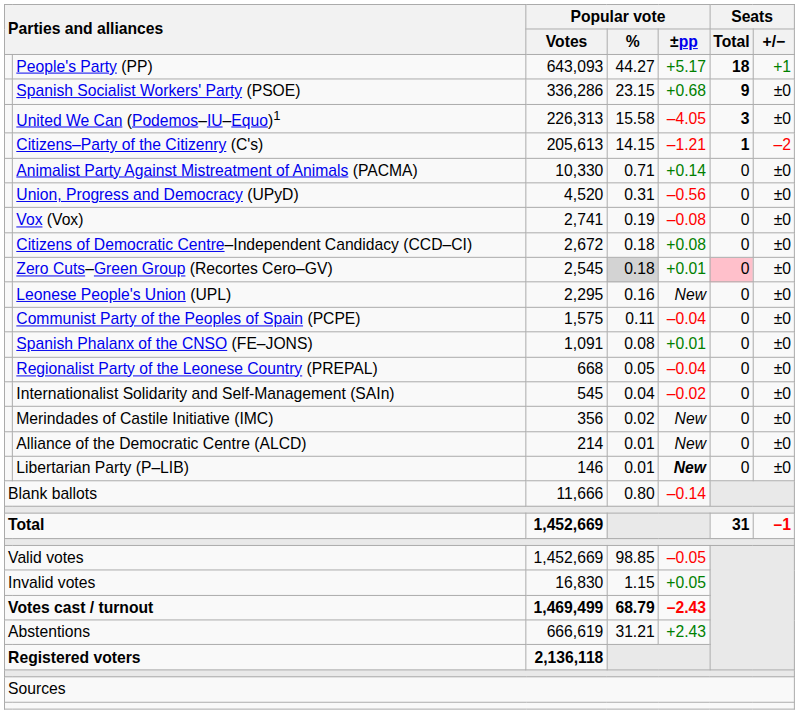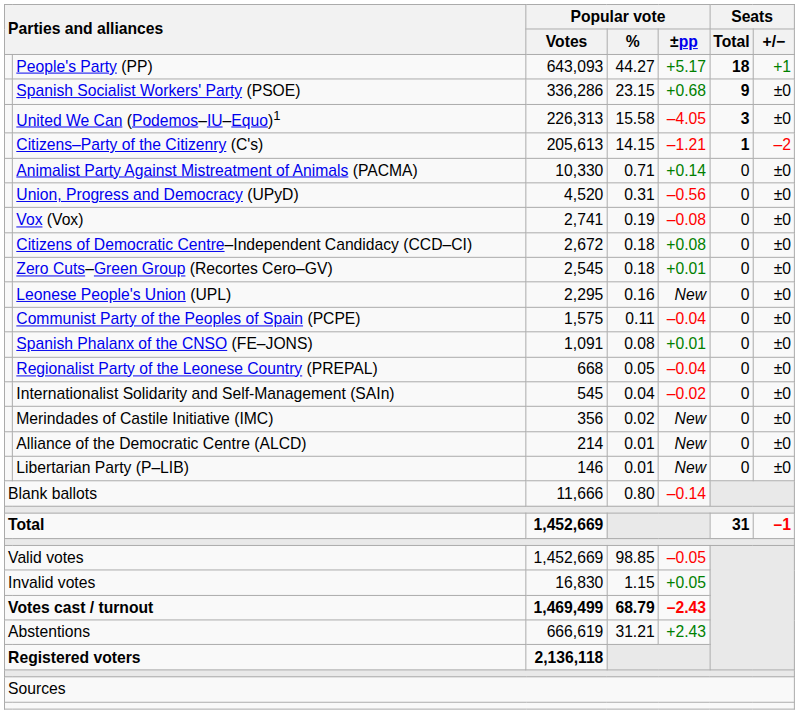(639, 269) lightgrey background -> (639, 269) no background
(745, 269) pink background -> (745, 269) no background
(690, 468) bold -> (690, 468) normal
